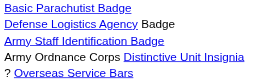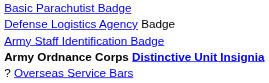(124, 57) normal -> (134, 57) bold
